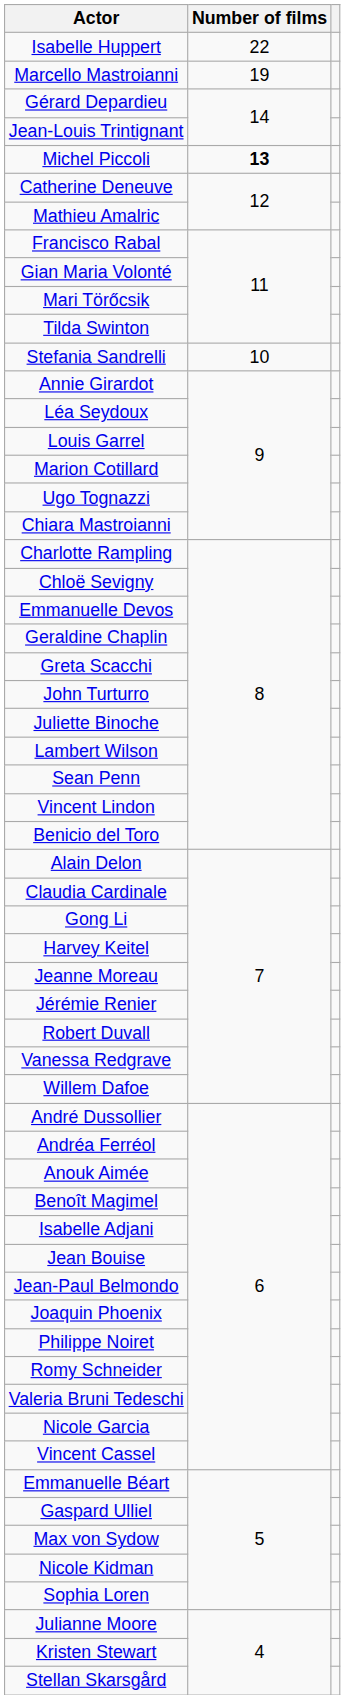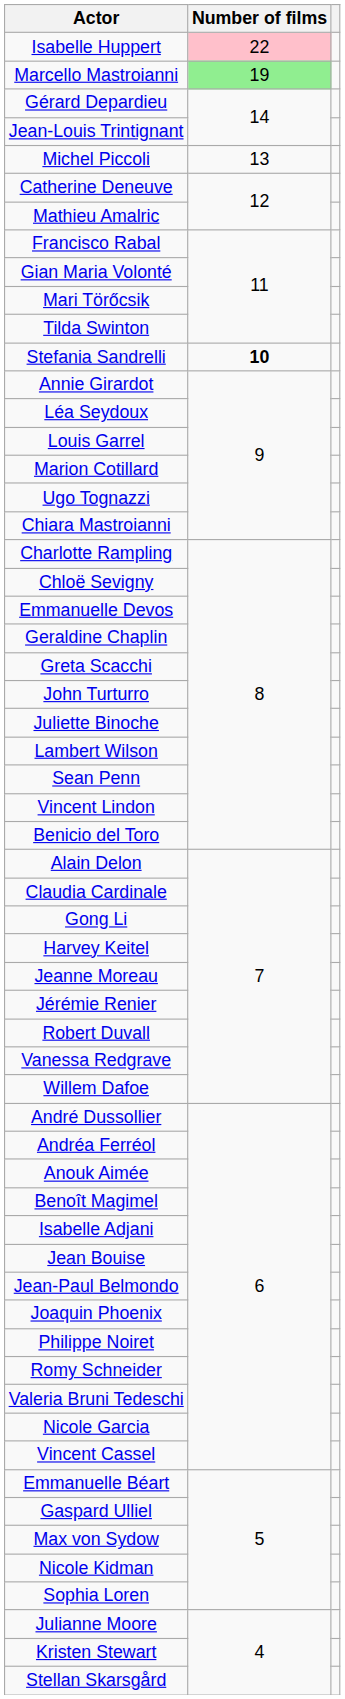(259, 46) no background -> (259, 46) pink background
(259, 74) no background -> (259, 74) lightgreen background
(259, 159) bold -> (259, 159) normal
(259, 356) normal -> (259, 356) bold
